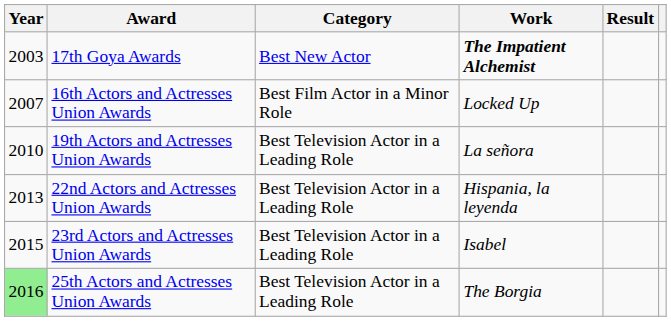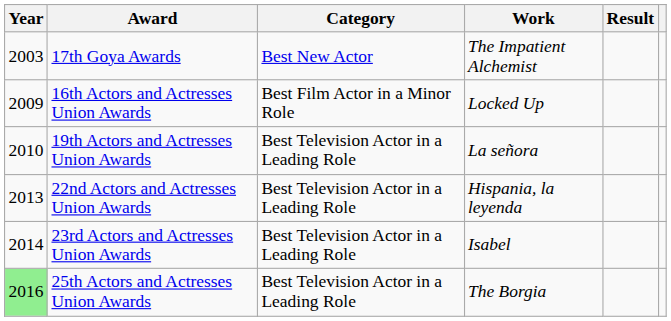(515, 55) bold -> (517, 55) normal
(26, 103) 2007 -> (26, 103) 2009
(26, 244) 2015 -> (26, 244) 2014
